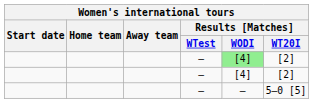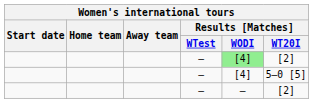(286, 75) [2] -> (286, 75) 5–0 [5]
(286, 91) 5–0 [5] -> (286, 91) [2]
